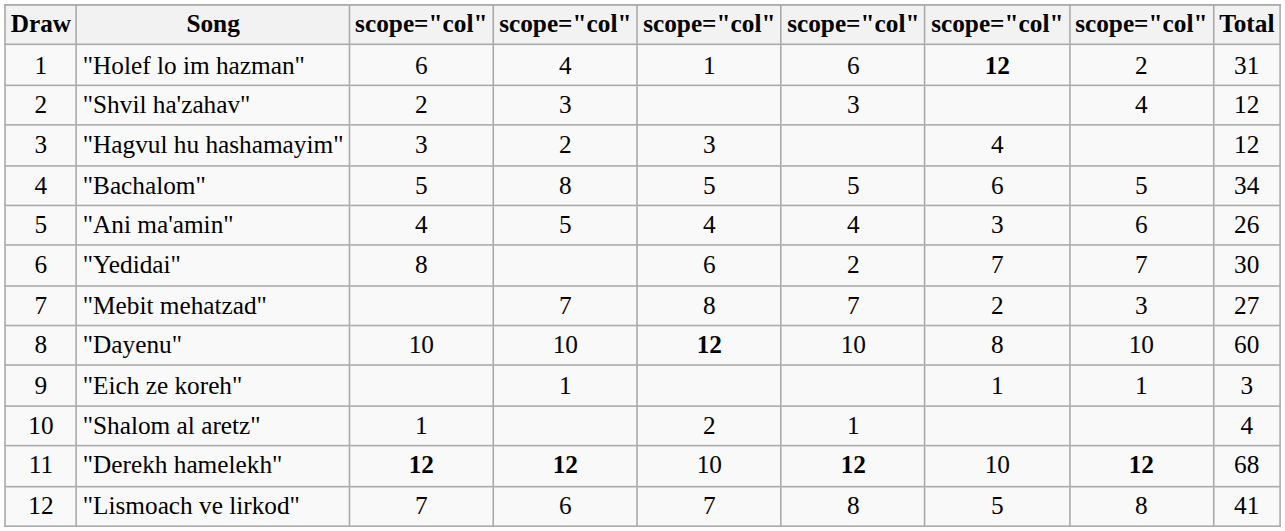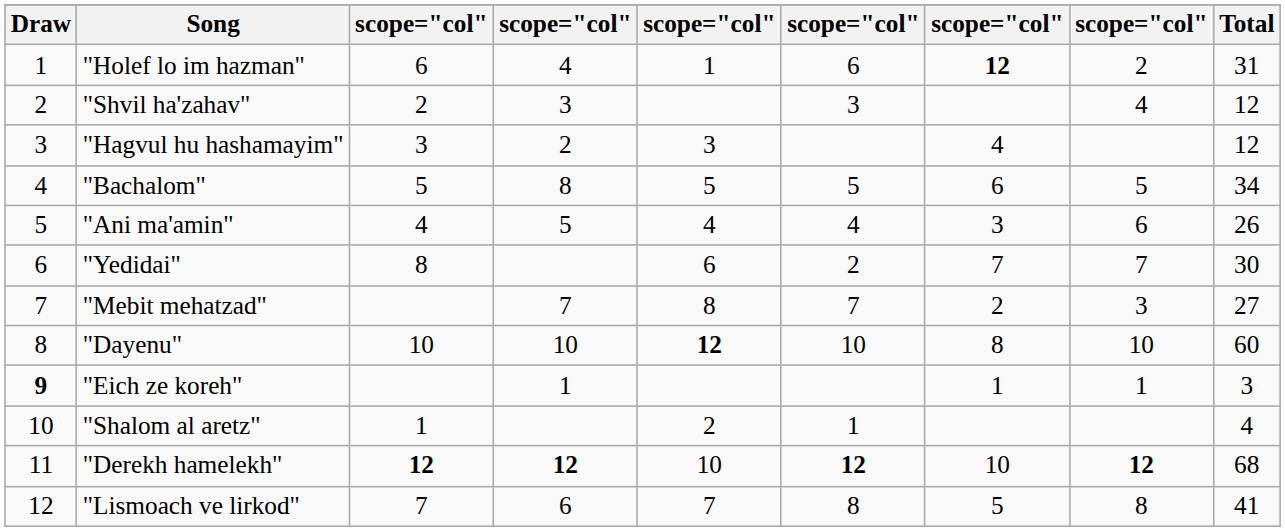(41, 385) normal -> (41, 385) bold
